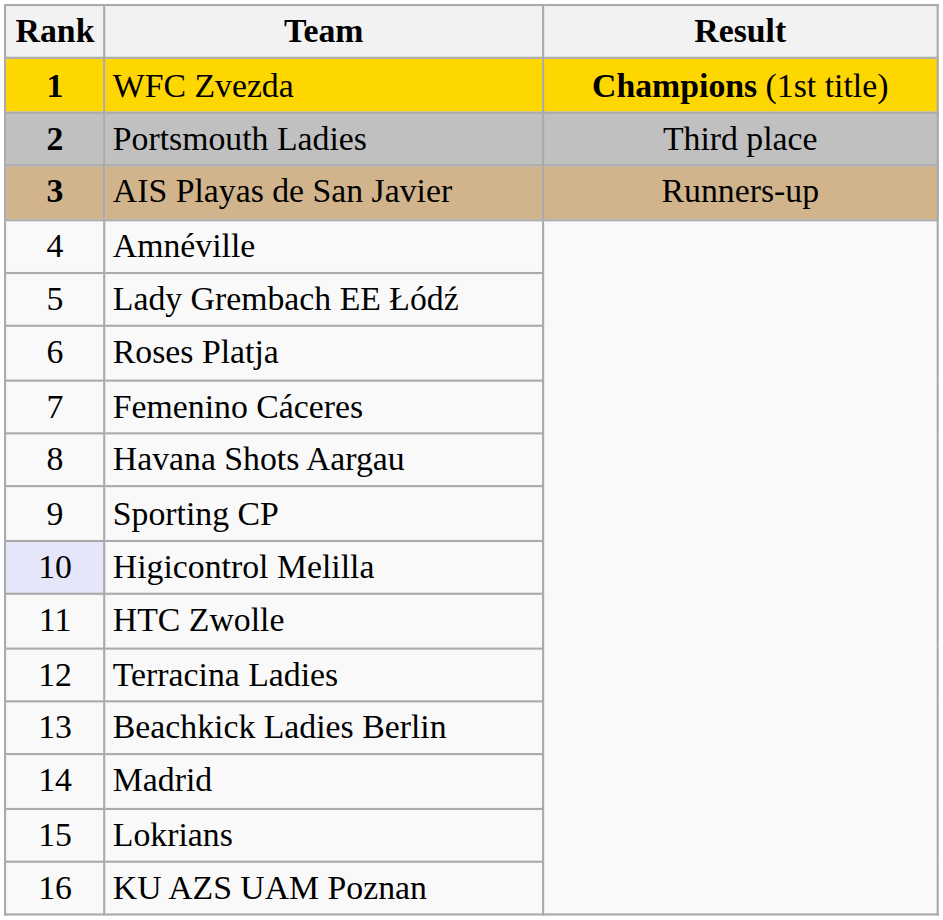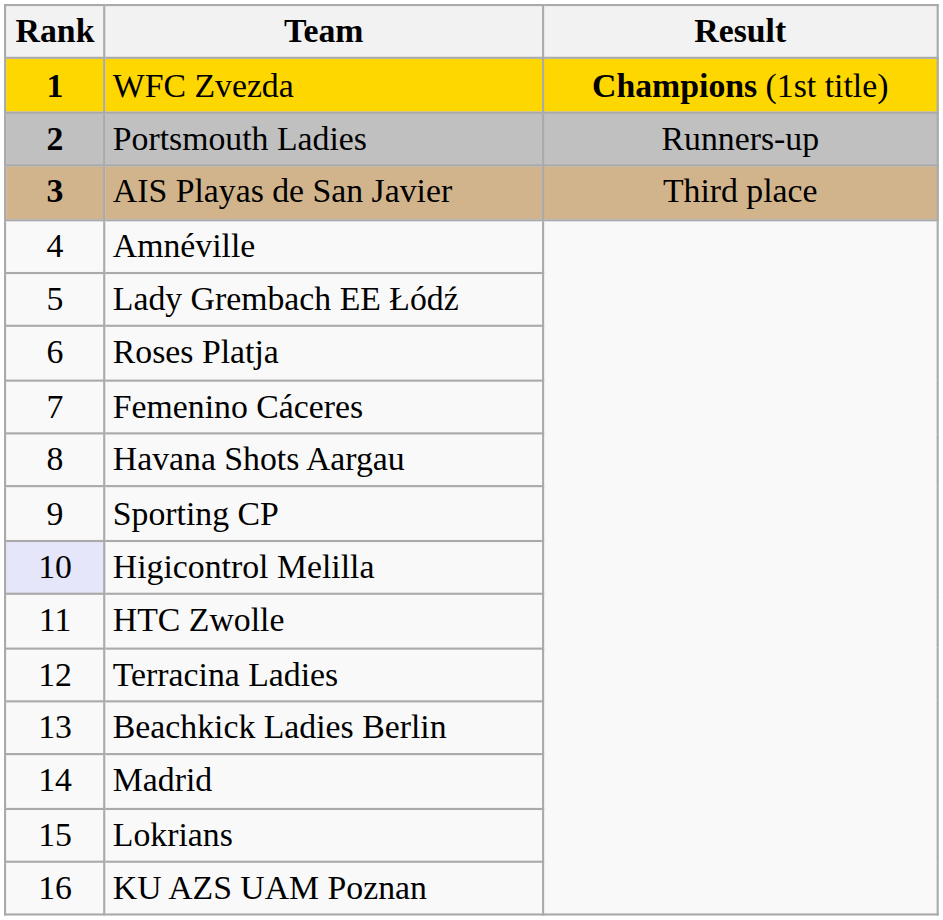(740, 138) Third place -> (740, 138) Runners-up
(740, 191) Runners-up -> (740, 191) Third place
